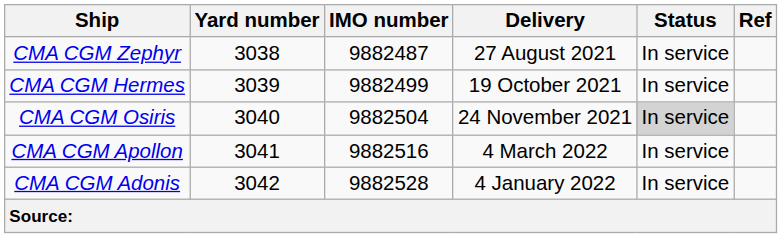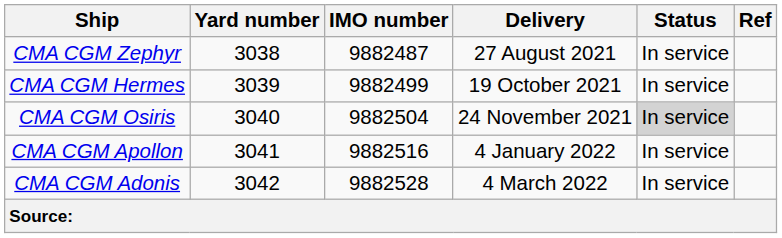(545, 150) 4 March 2022 -> (545, 150) 4 January 2022
(545, 183) 4 January 2022 -> (545, 183) 4 March 2022
